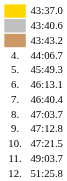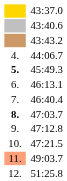(15, 70) normal -> (15, 70) bold
(15, 114) normal -> (15, 114) bold
(15, 158) no background -> (15, 158) lightsalmon background
